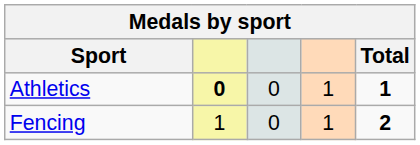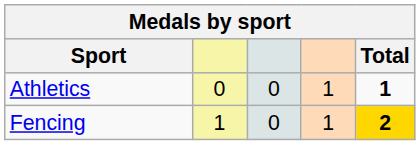(220, 89) bold -> (220, 89) normal
(385, 123) no background -> (385, 123) gold background
